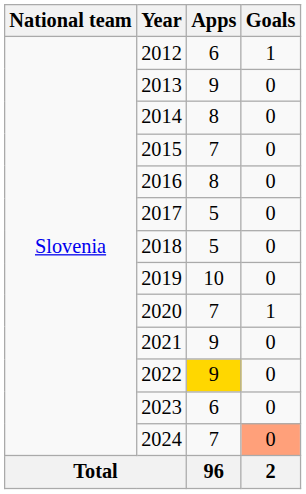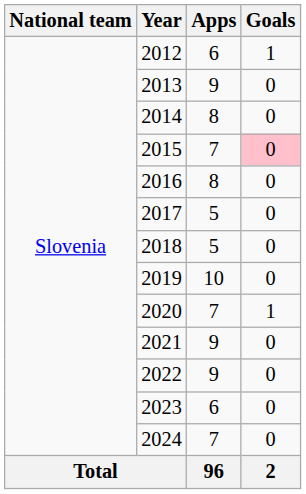(271, 149) no background -> (271, 149) pink background
(214, 375) gold background -> (214, 375) no background
(271, 439) lightsalmon background -> (271, 439) no background
